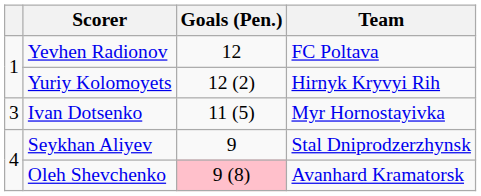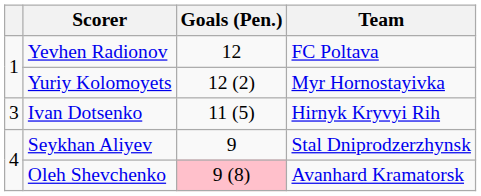(366, 82) Hirnyk Kryvyi Rih -> (368, 82) Myr Hornostayivka
(368, 113) Myr Hornostayivka -> (366, 113) Hirnyk Kryvyi Rih
